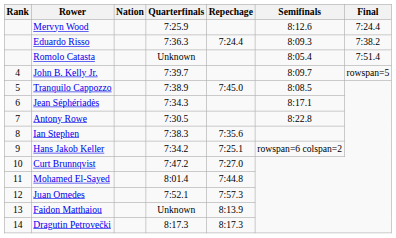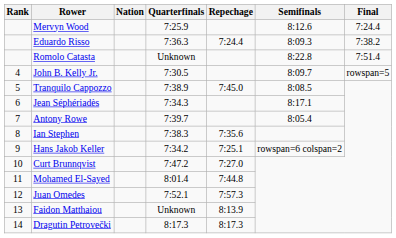(300, 57) 8:05.4 -> (300, 57) 8:22.8
(176, 73) 7:39.7 -> (176, 73) 7:30.5
(176, 118) 7:30.5 -> (176, 118) 7:39.7
(300, 118) 8:22.8 -> (300, 118) 8:05.4
